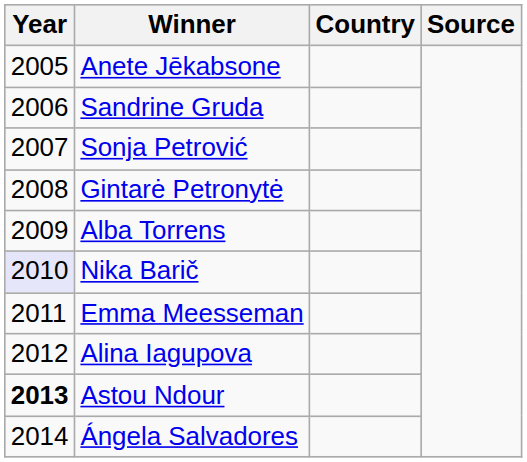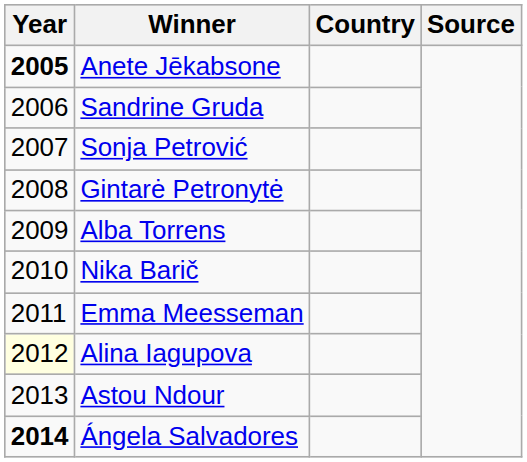(40, 66) normal -> (40, 66) bold
(40, 271) lavender background -> (40, 271) no background
(40, 353) no background -> (40, 353) lightyellow background
(40, 395) bold -> (40, 395) normal
(40, 436) normal -> (40, 436) bold
